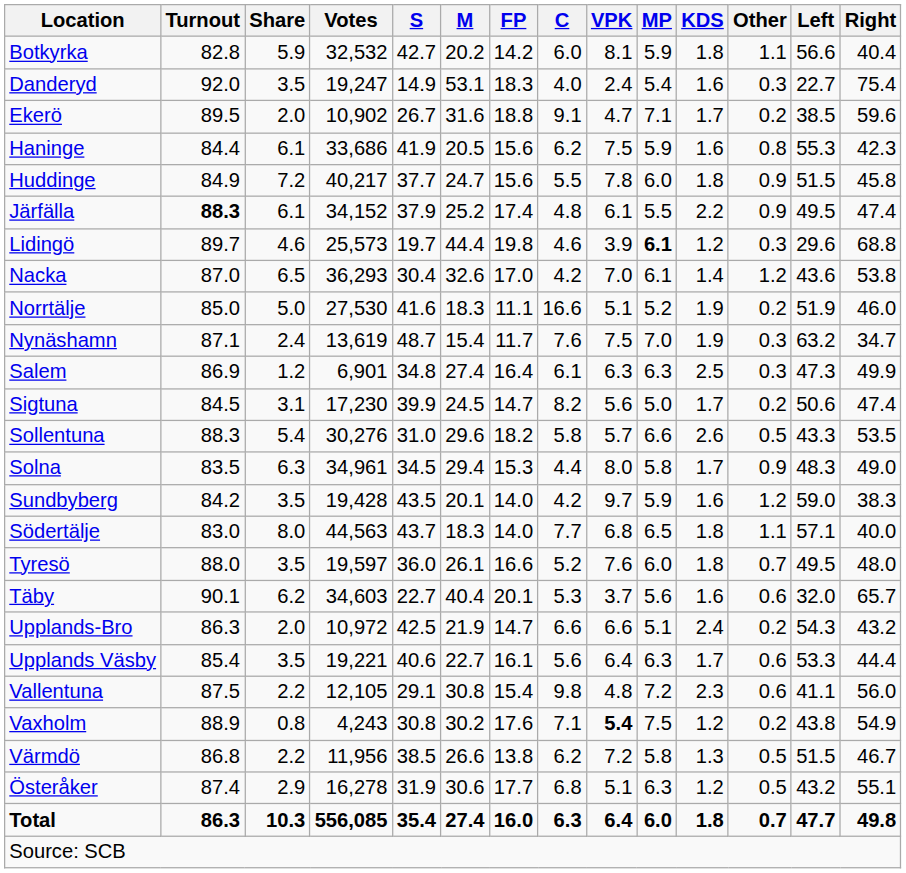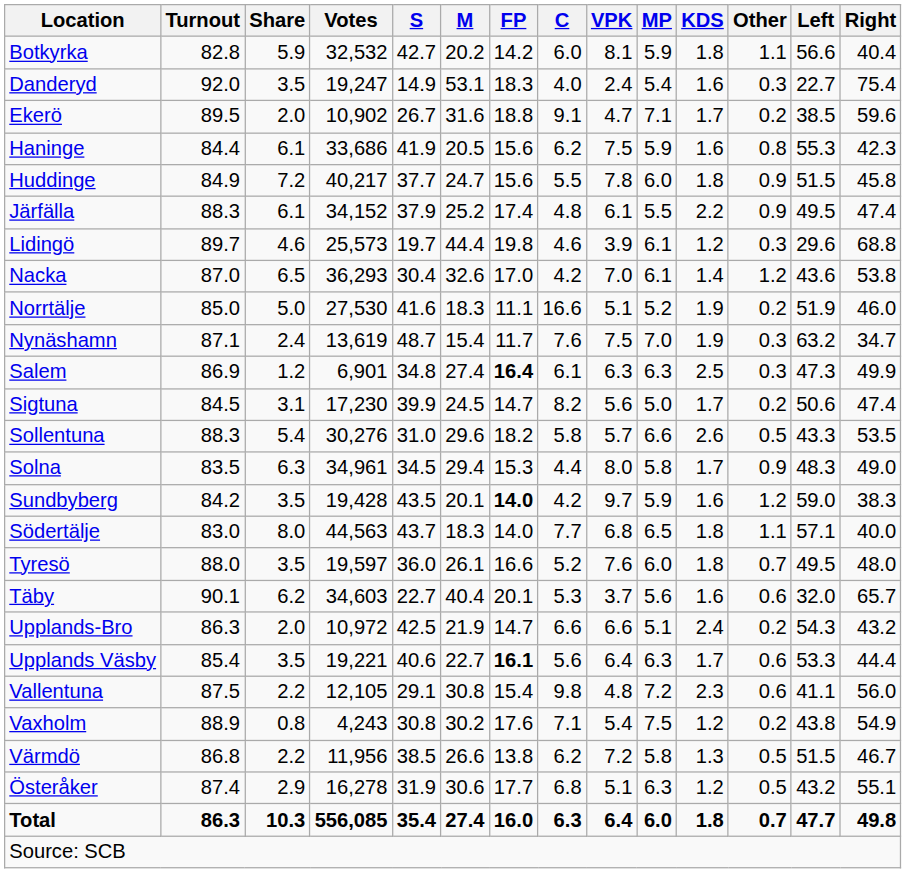(220, 212) bold -> (220, 212) normal
(658, 244) bold -> (658, 244) normal
(513, 372) normal -> (513, 372) bold
(513, 500) normal -> (513, 500) bold
(513, 659) normal -> (513, 659) bold
(618, 723) bold -> (618, 723) normal
